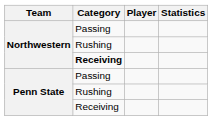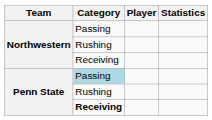(99, 60) bold -> (97, 60) normal
(93, 76) no background -> (93, 76) lightblue background
(97, 107) normal -> (99, 107) bold
